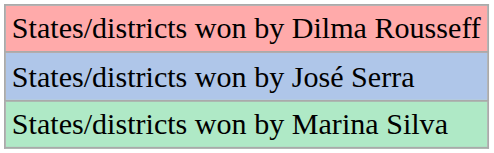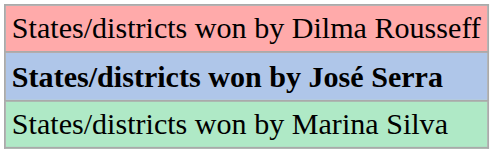(213, 76) normal -> (227, 76) bold
